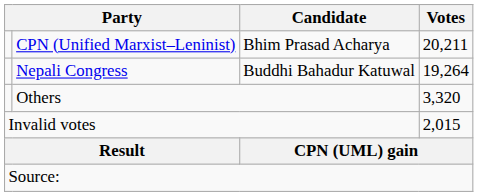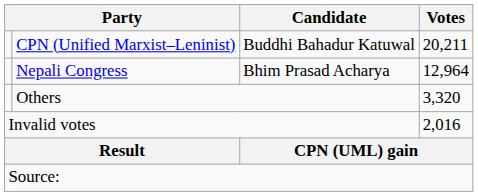(316, 44) Bhim Prasad Acharya -> (329, 44) Buddhi Bahadur Katuwal
(329, 71) Buddhi Bahadur Katuwal -> (316, 71) Bhim Prasad Acharya
(446, 71) 19,264 -> (446, 71) 12,964
(442, 124) 2,015 -> (442, 124) 2,016
